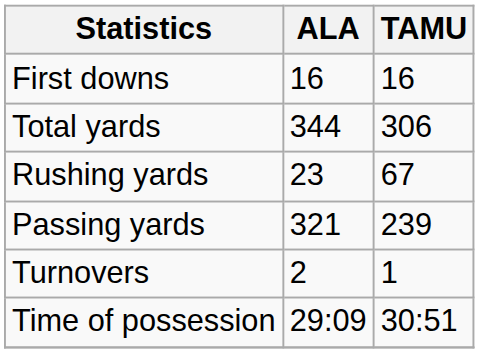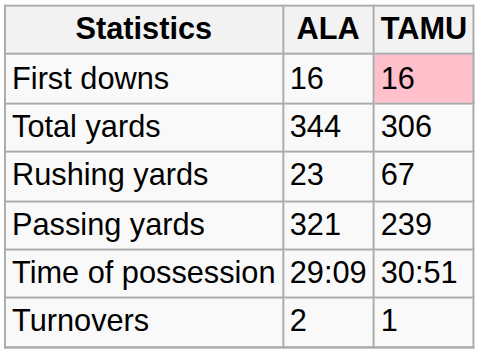(398, 78) no background -> (398, 78) pink background
rows swapped: (81, 273) <-> (144, 321)
